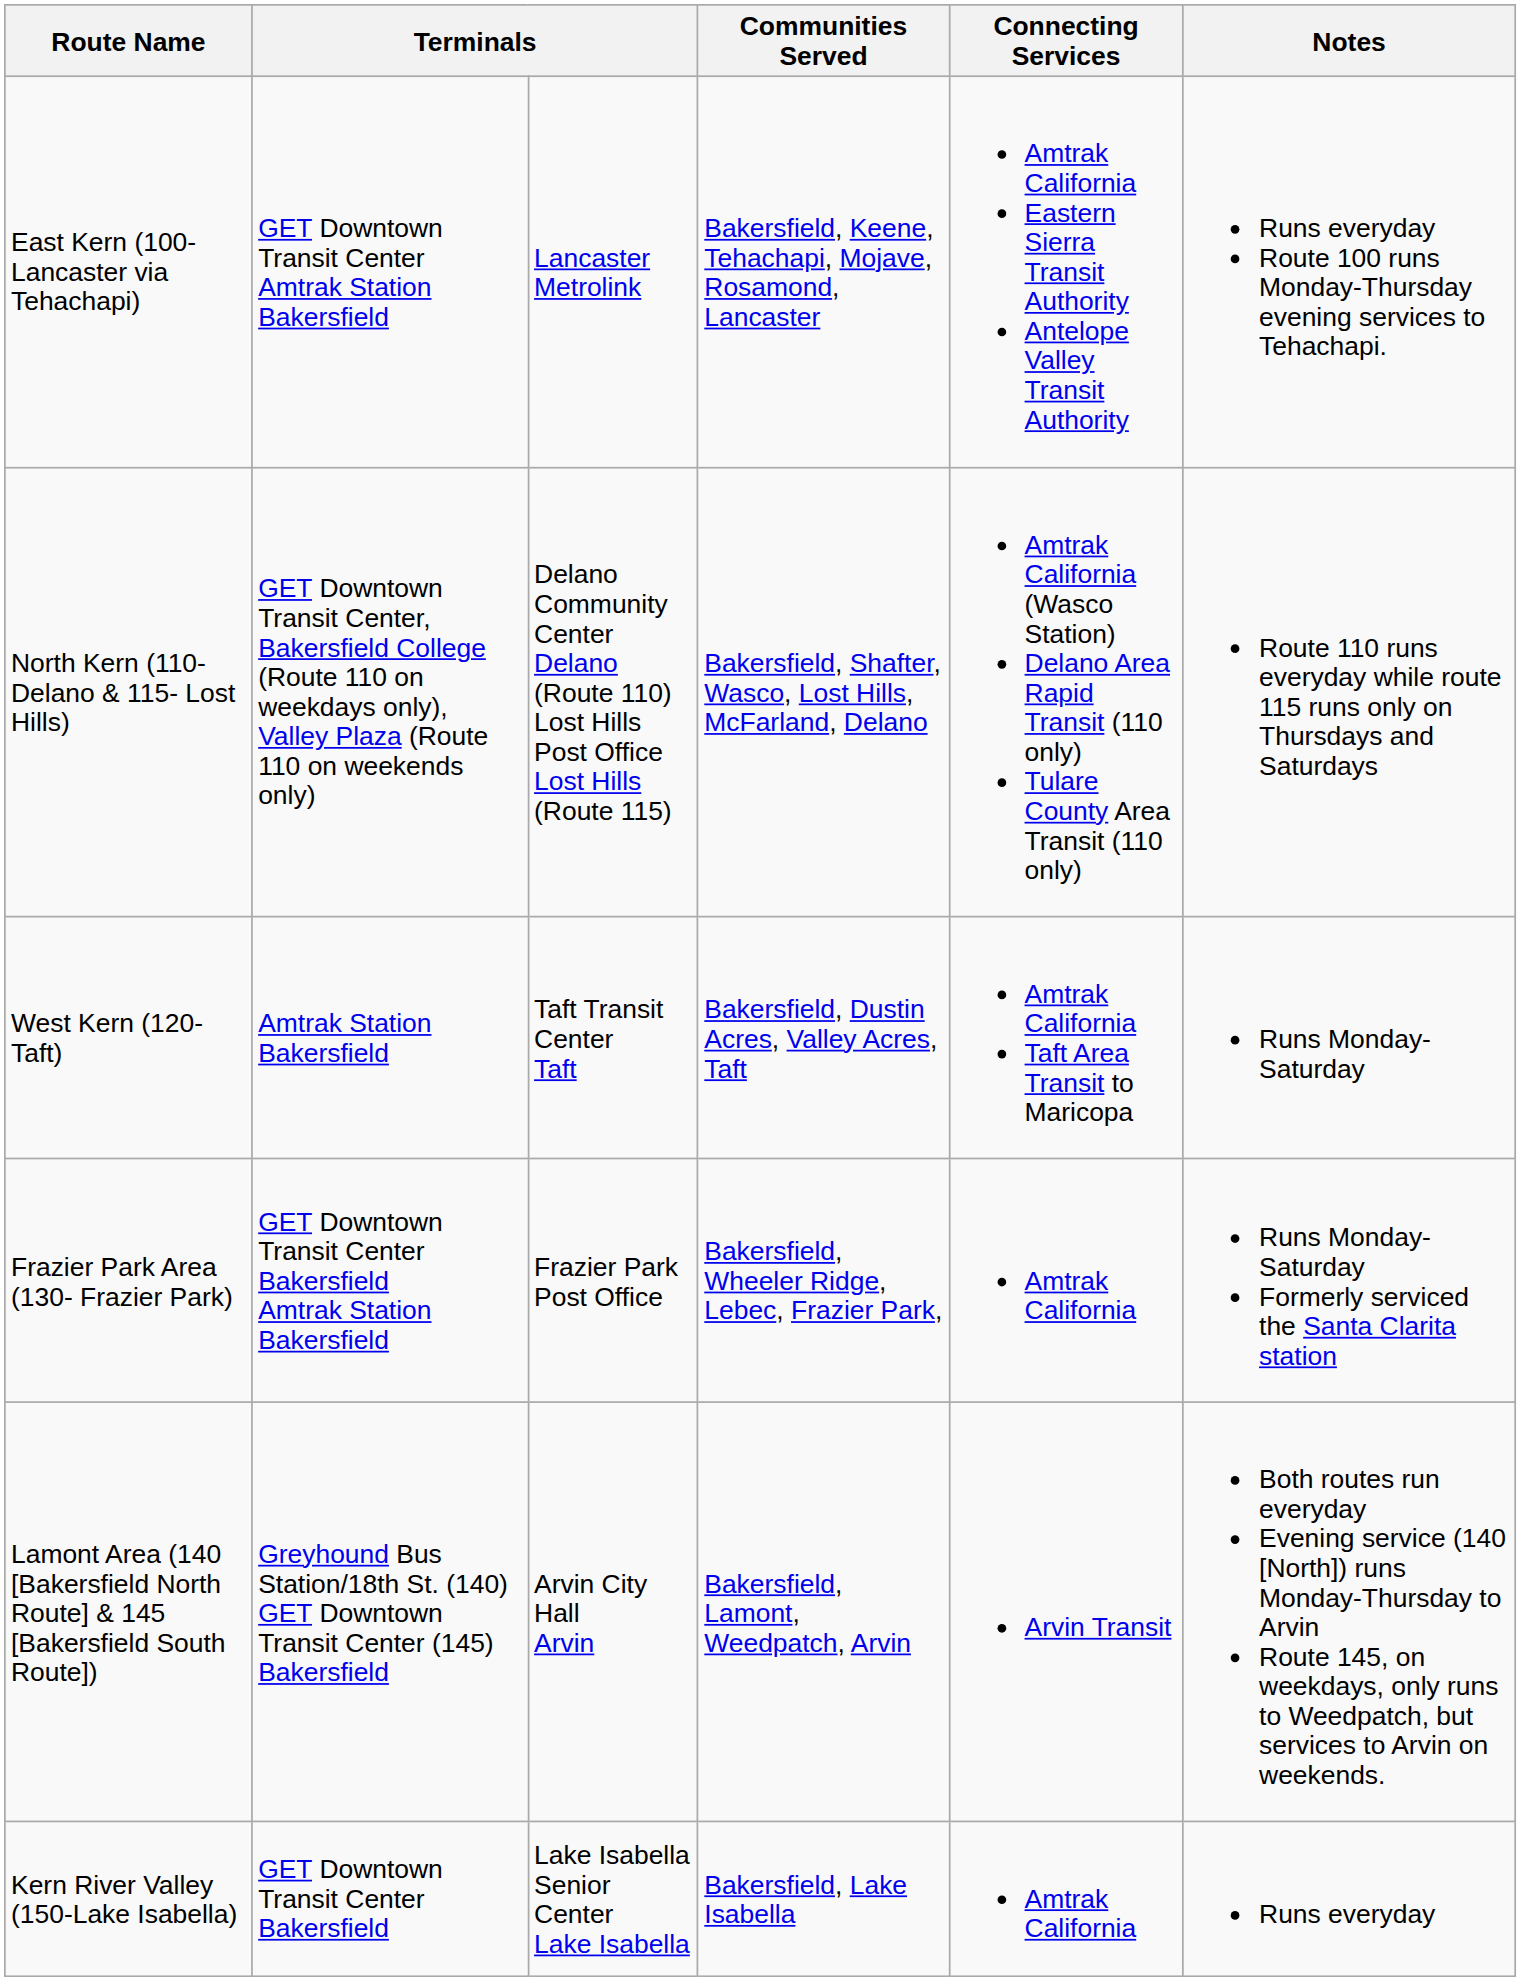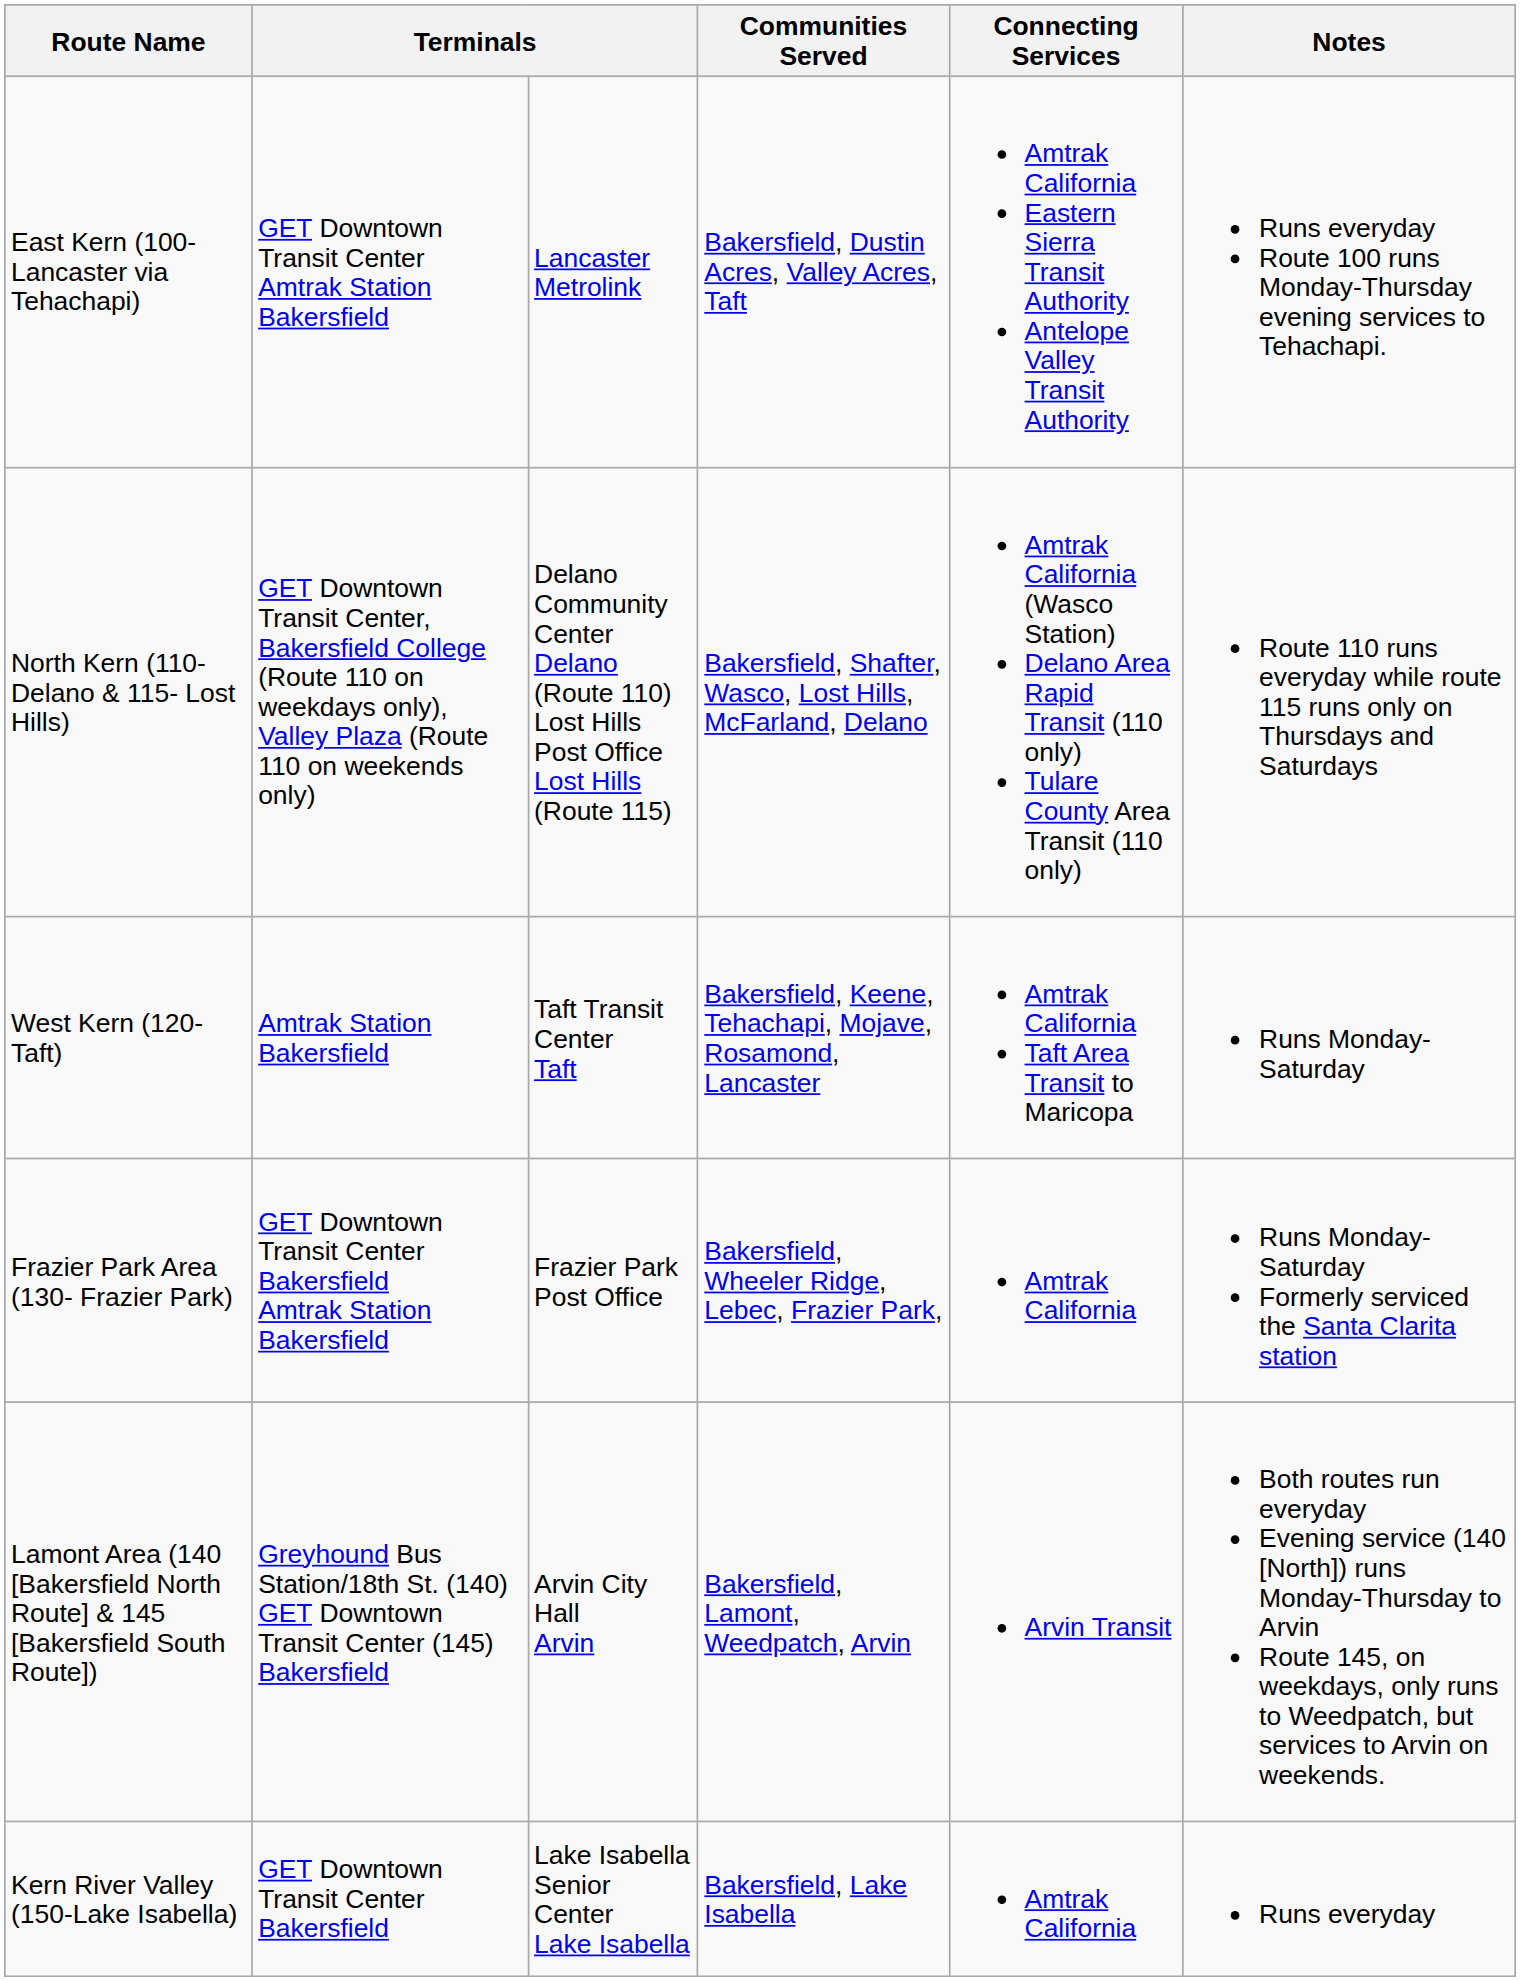(819, 272) Bakersfield, Keene, Tehachapi, Mojave, Rosamond, Lancaster -> (821, 272) Bakersfield, Dustin Acres, Valley Acres, Taft
(821, 1038) Bakersfield, Dustin Acres, Valley Acres, Taft -> (819, 1038) Bakersfield, Keene, Tehachapi, Mojave, Rosamond, Lancaster
